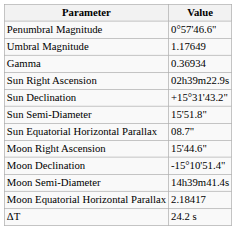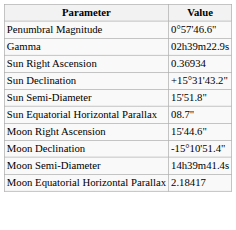- row: (48, 47)
(188, 64) 0.36934 -> (200, 47) 02h39m22.9s
(200, 81) 02h39m22.9s -> (188, 64) 0.36934
- row: (14, 217)
